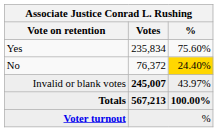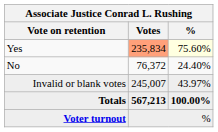(148, 48) no background -> (148, 48) lightsalmon background
(194, 48) no background -> (194, 48) lightyellow background
(194, 66) gold background -> (194, 66) no background
(148, 83) bold -> (148, 83) normal
